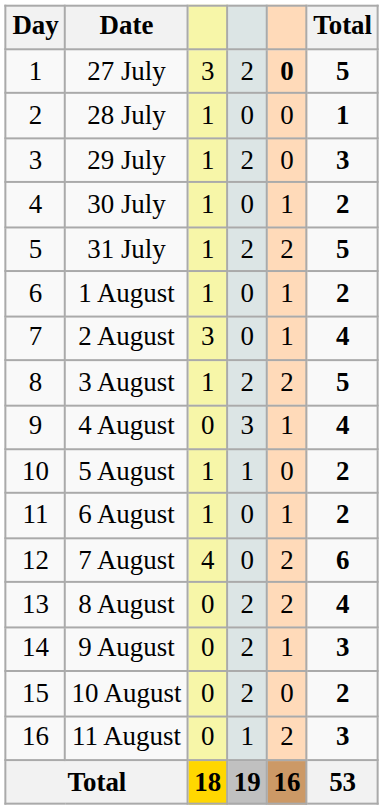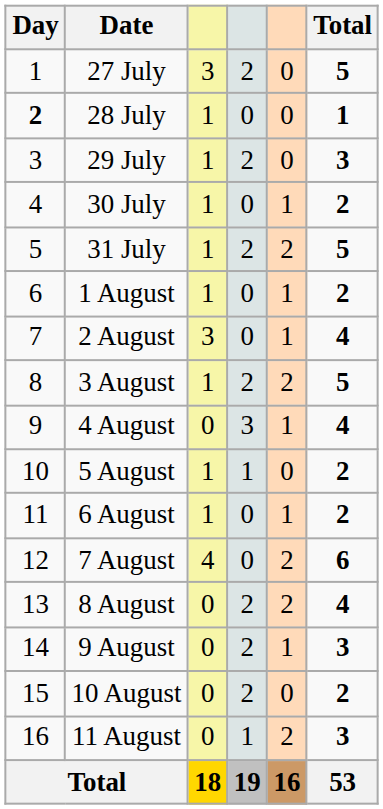(287, 71) bold -> (287, 71) normal
(36, 115) normal -> (36, 115) bold
